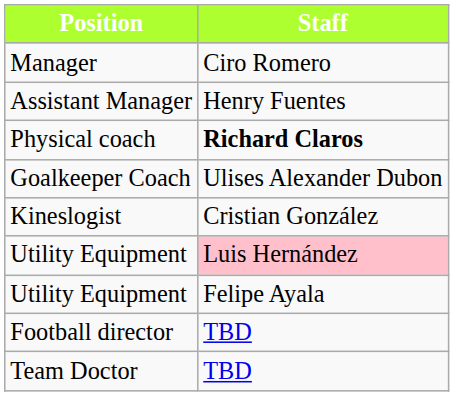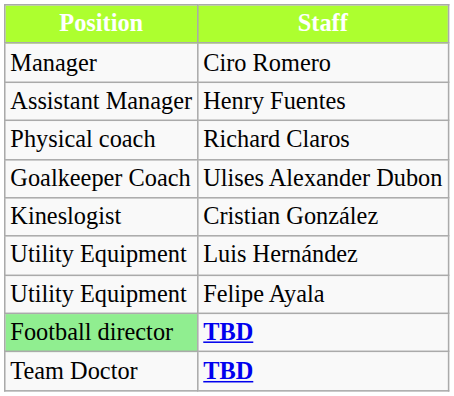(283, 139) bold -> (277, 139) normal
(281, 255) pink background -> (281, 255) no background
(92, 332) no background -> (92, 332) lightgreen background
(228, 332) normal -> (228, 332) bold
(228, 370) normal -> (228, 370) bold
